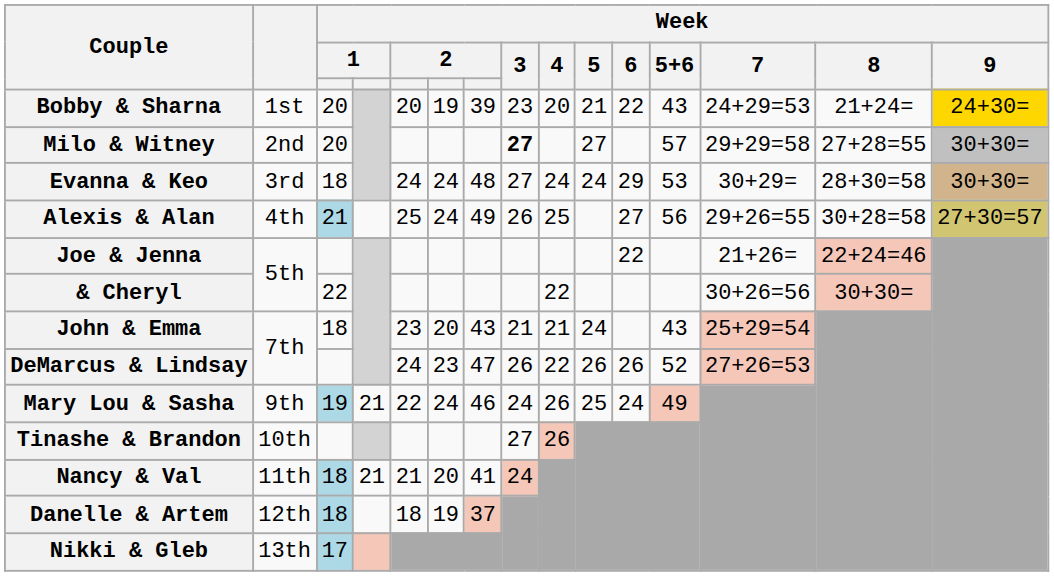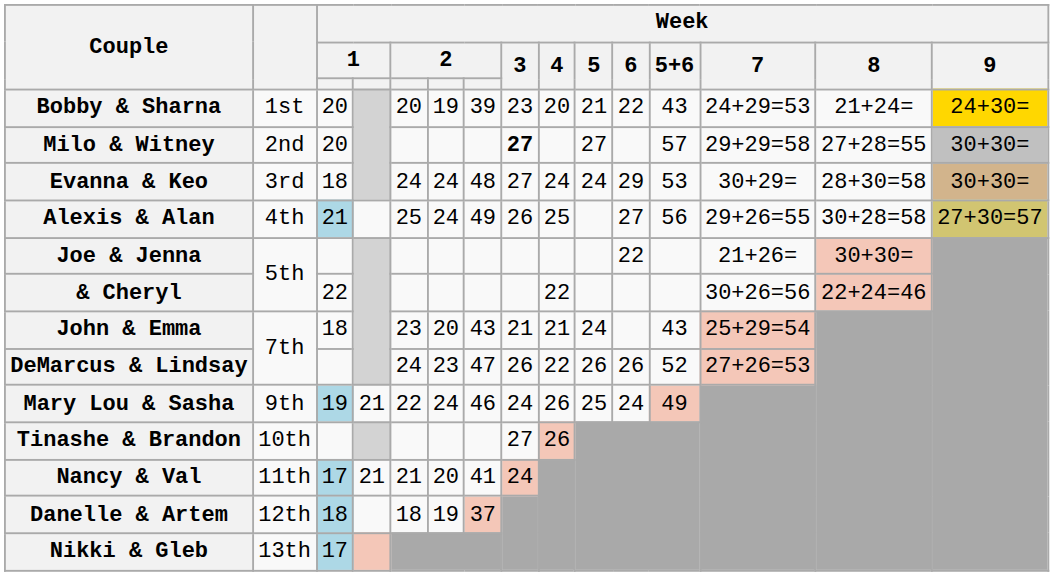(874, 255) 22+24=46 -> (874, 255) 30+30=
(874, 292) 30+30= -> (874, 292) 22+24=46
(335, 477) 18 -> (335, 477) 17
